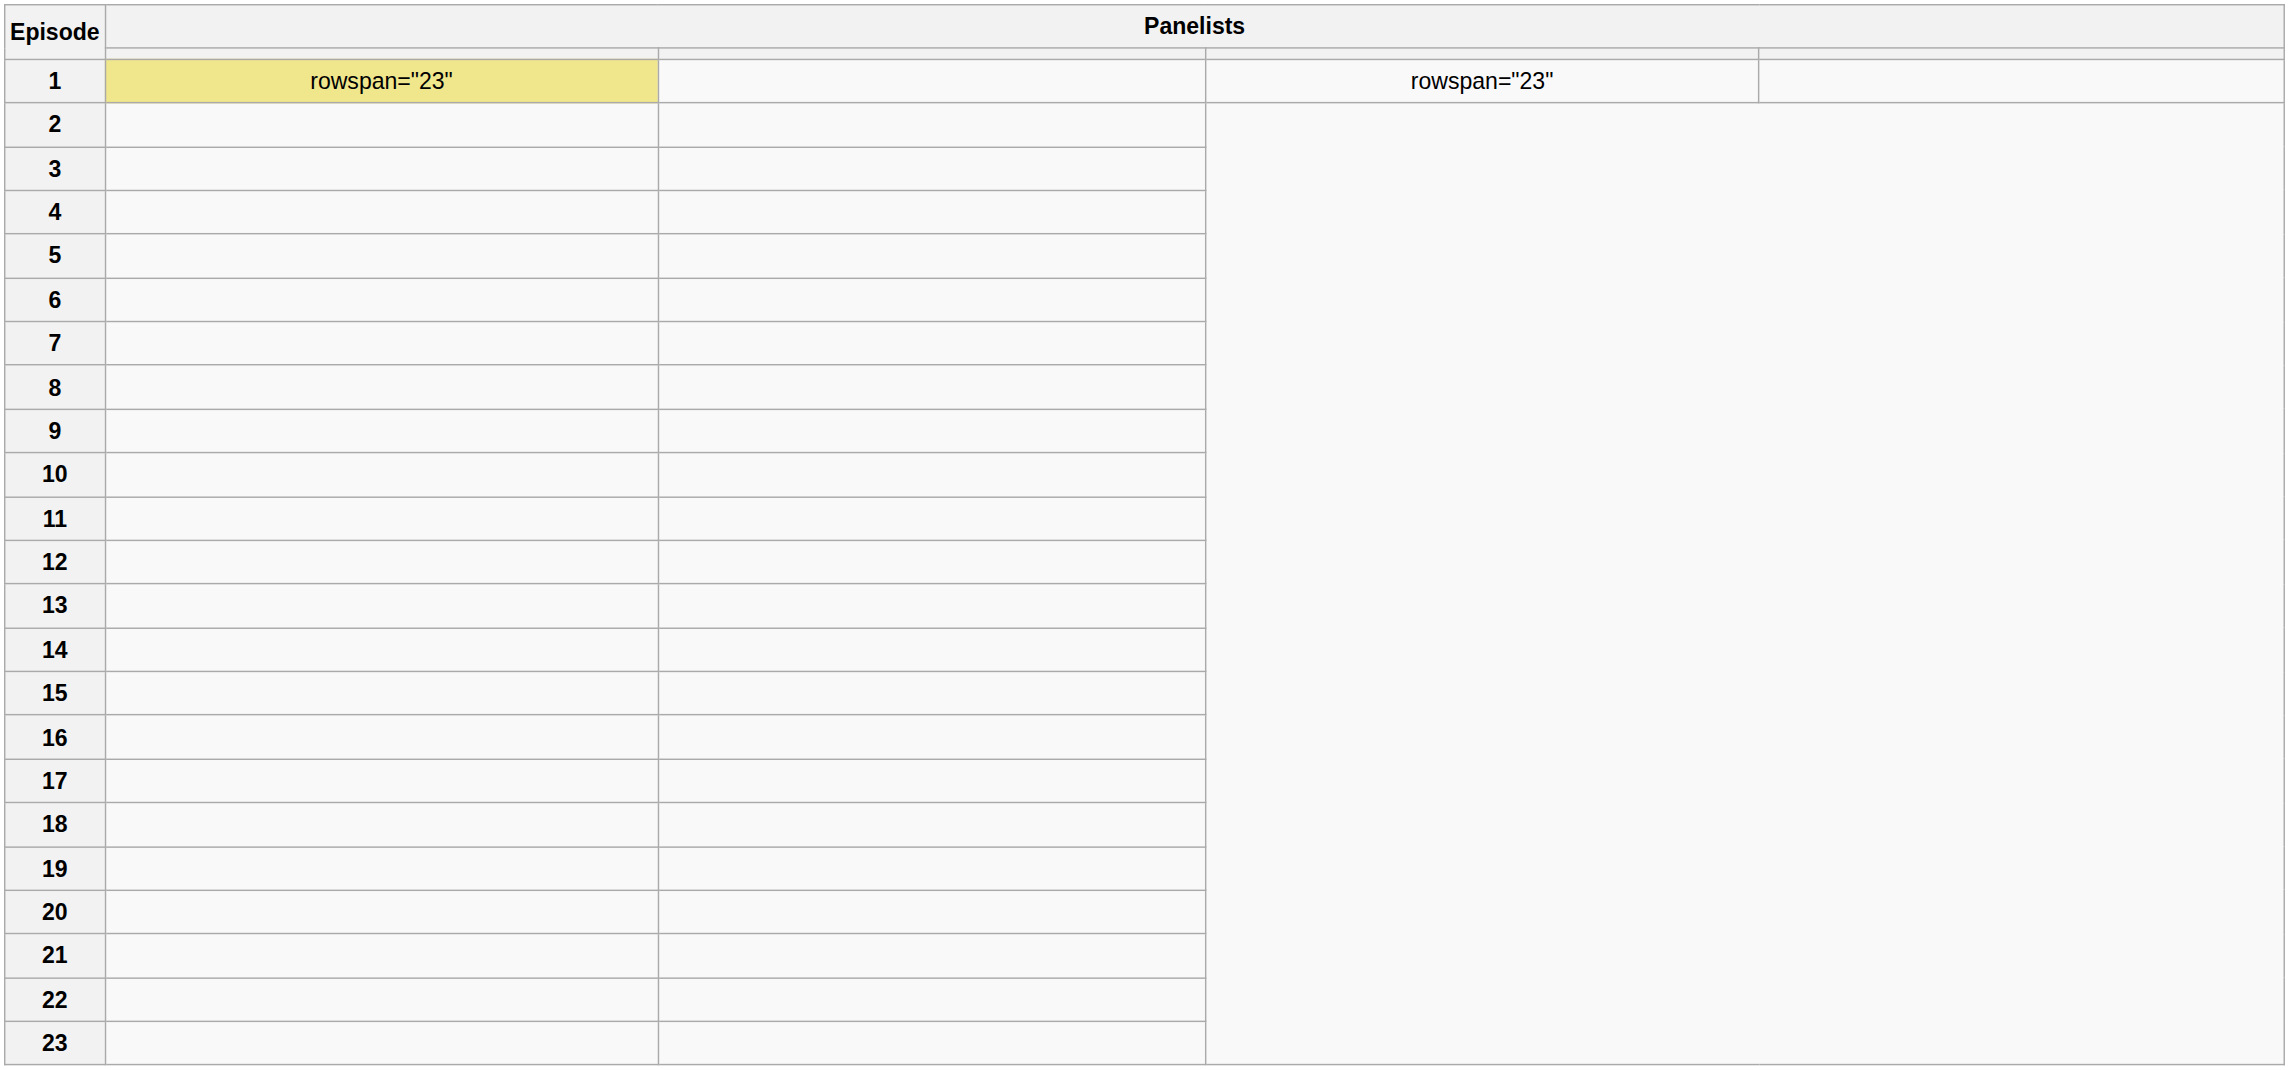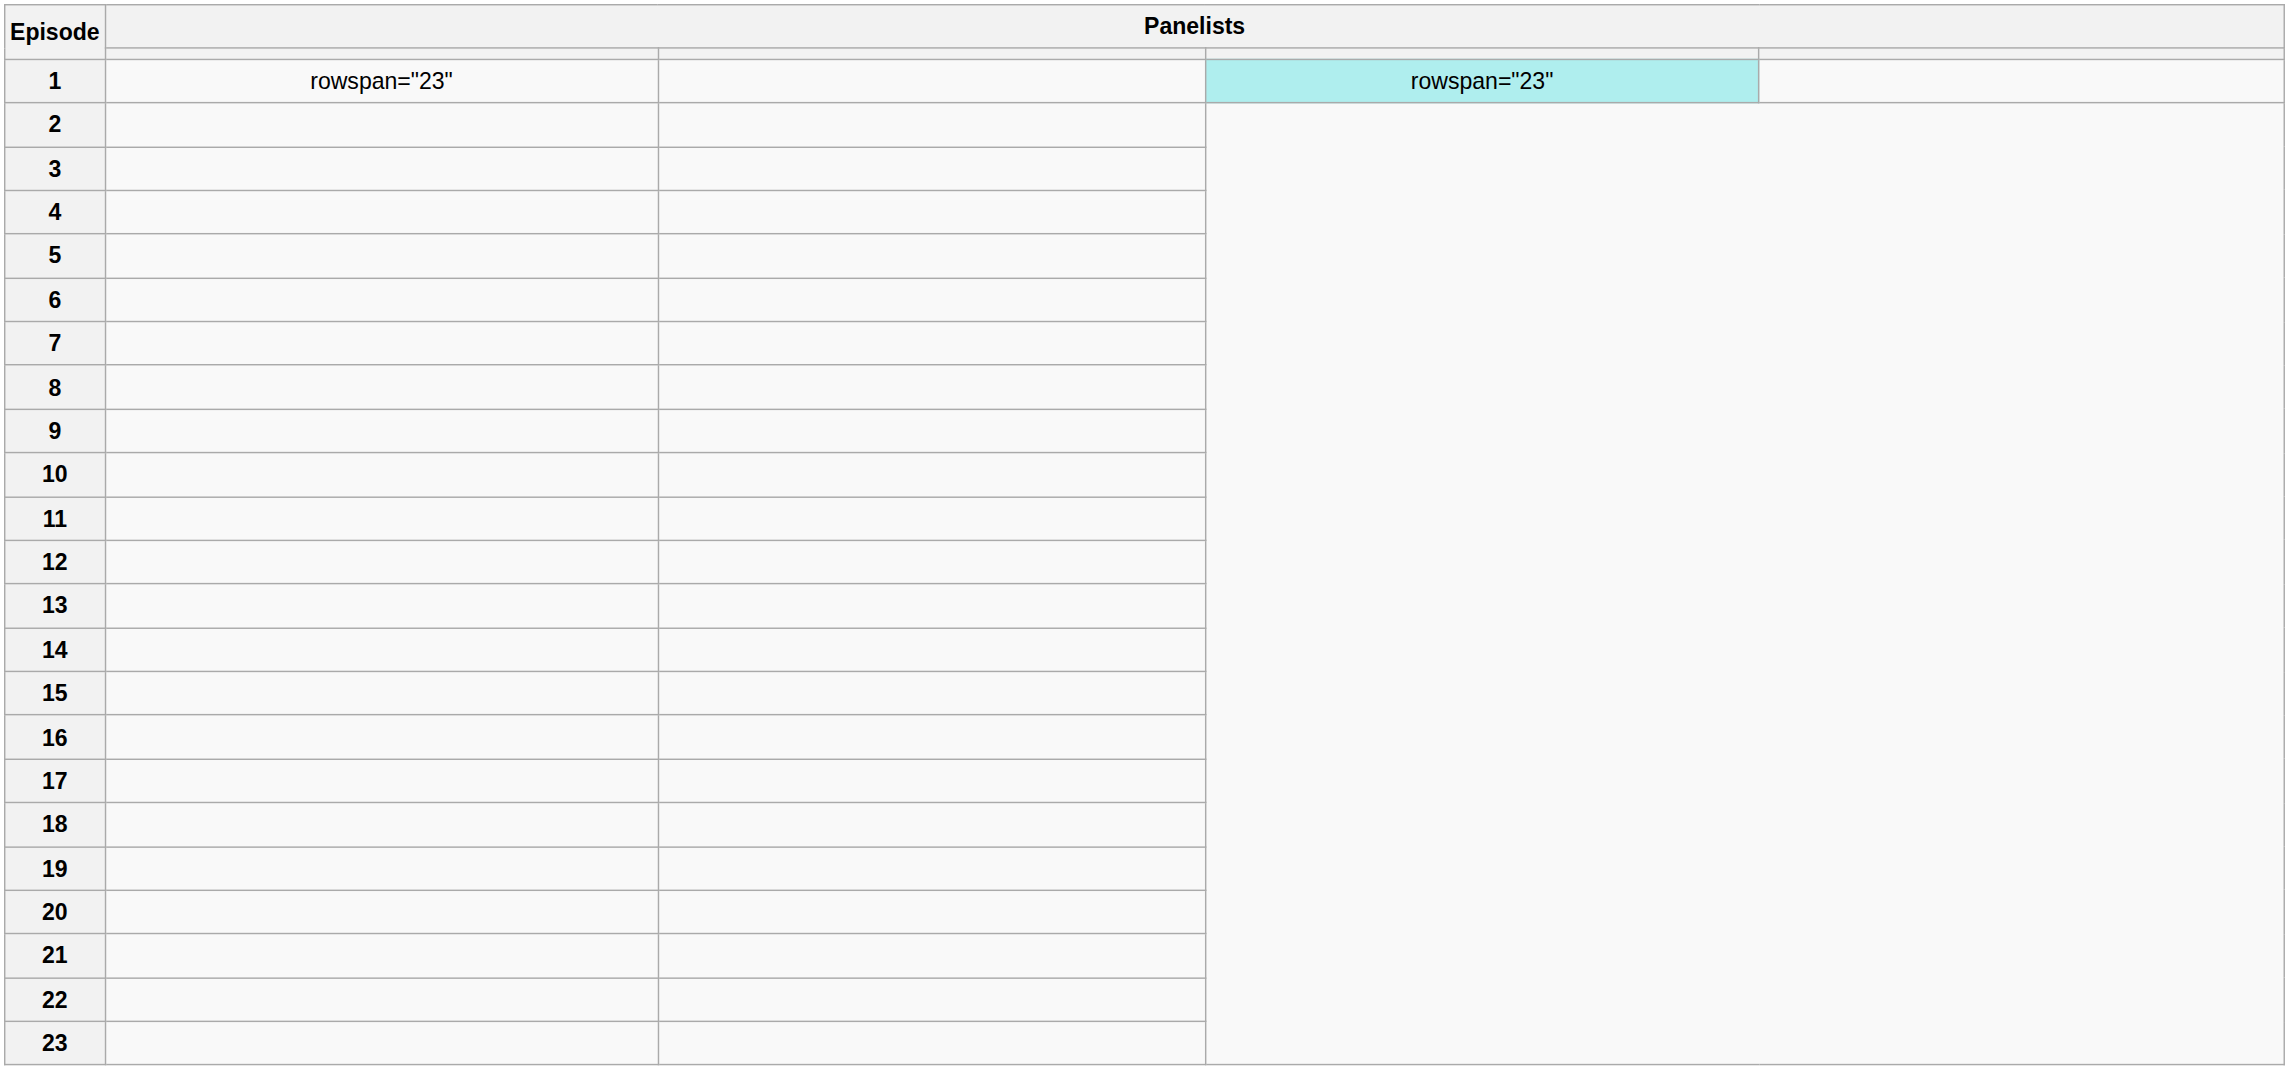(382, 81) khaki background -> (382, 81) no background
(1482, 81) no background -> (1482, 81) paleturquoise background
